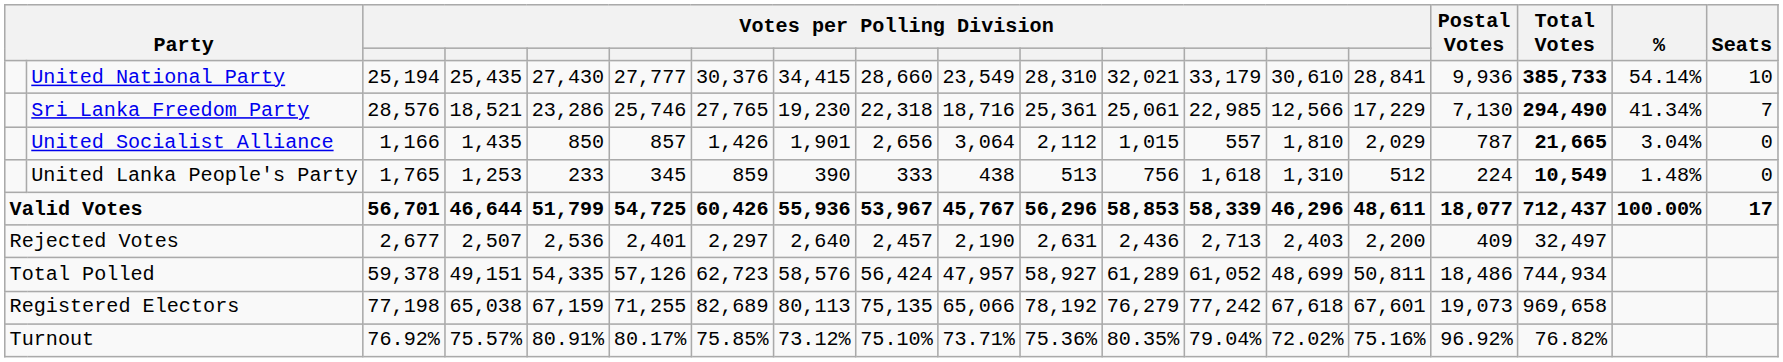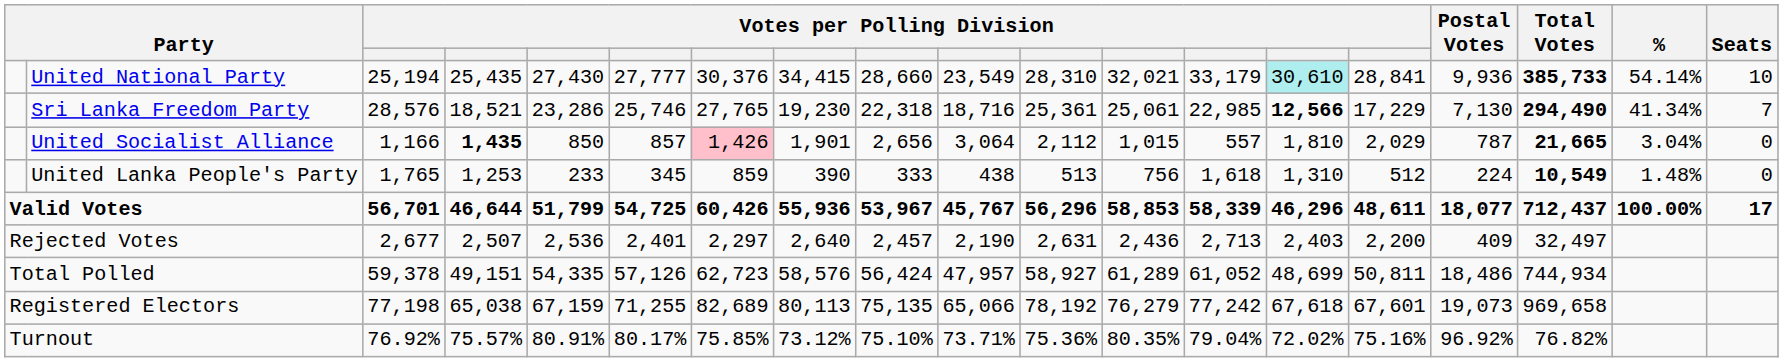(1307, 77) no background -> (1307, 77) paleturquoise background
(1307, 110) normal -> (1307, 110) bold
(492, 143) normal -> (492, 143) bold
(738, 143) no background -> (738, 143) pink background
